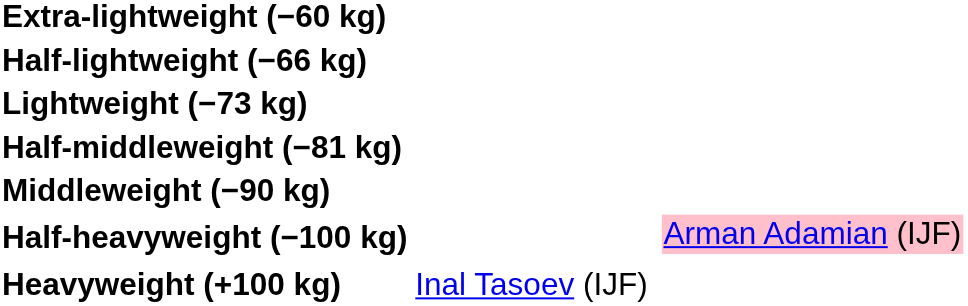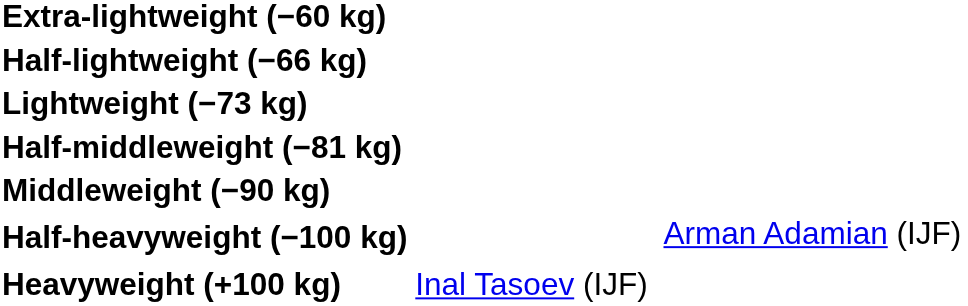(812, 233) pink background -> (812, 233) no background
